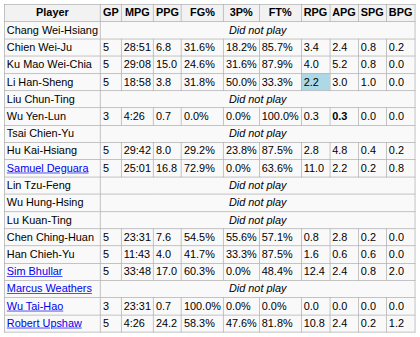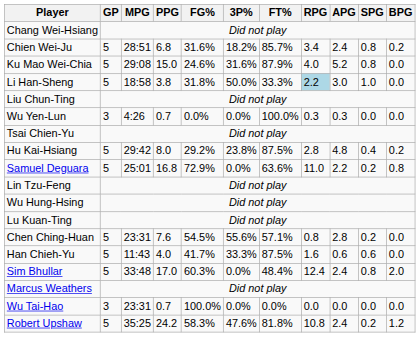(340, 116) bold -> (340, 116) normal
(134, 323) 4:26 -> (137, 323) 35:25
